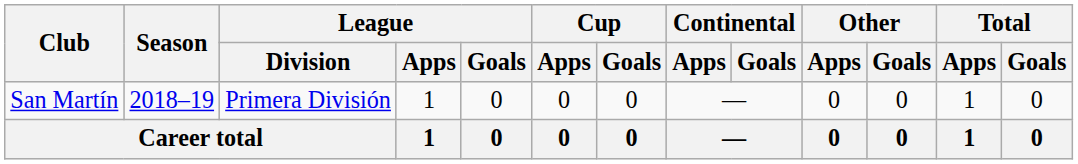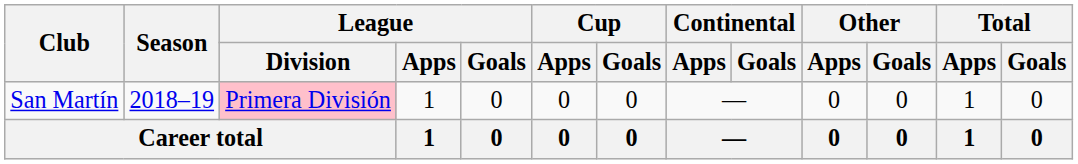(308, 100) no background -> (308, 100) pink background
